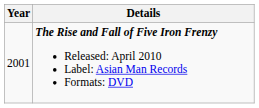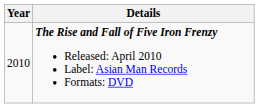(19, 62) 2001 -> (19, 62) 2010
